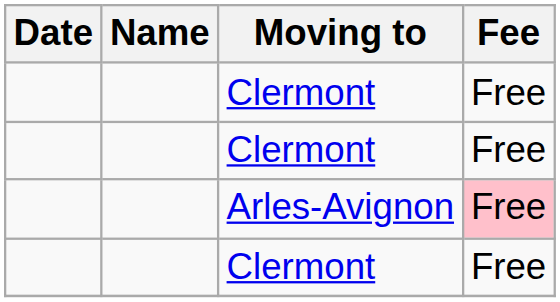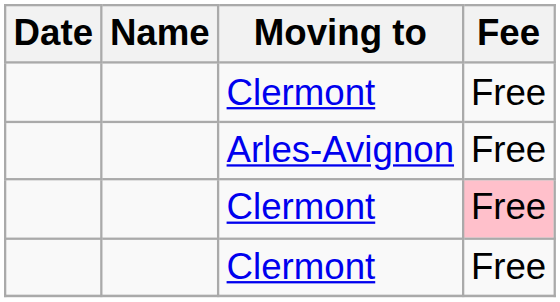(301, 149) Clermont -> (340, 149) Arles-Avignon
(340, 207) Arles-Avignon -> (301, 207) Clermont
